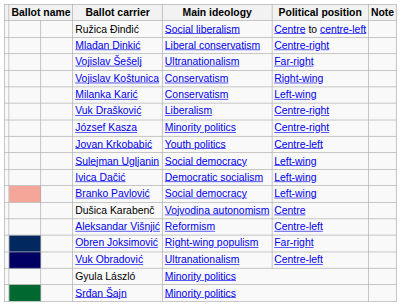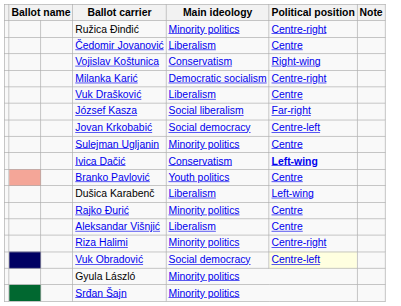(202, 29) Social liberalism -> (204, 29) Minority politics
(320, 29) Centre to centre-left -> (299, 29) Centre-right
- row: (108, 45)
+ row: (119, 45)
- row: (108, 62)
(197, 95) Conservatism -> (218, 78) Democratic socialism
(295, 95) Left-wing -> (299, 78) Centre-right
(302, 111) Centre-right -> (287, 95) Centre
(200, 128) Minority politics -> (206, 111) Social liberalism
(302, 128) Centre-right -> (291, 111) Far-right
(195, 144) Youth politics -> (210, 128) Social democracy
(206, 161) Social democracy -> (204, 144) Minority politics
(295, 161) Left-wing -> (287, 144) Centre
(214, 177) Democratic socialism -> (200, 161) Conservatism
(295, 177) normal -> (295, 161) bold
(206, 194) Social democracy -> (199, 177) Youth politics
(295, 194) Left-wing -> (287, 177) Centre
(217, 210) Vojvodina autonomism -> (192, 194) Liberalism
(290, 210) Centre -> (293, 194) Left-wing
+ row: (102, 210)
(190, 227) Reformism -> (192, 227) Liberalism
(299, 227) Centre-left -> (287, 227) Centre
- row: (117, 243)
+ row: (102, 243)
(202, 260) Ultranationalism -> (210, 260) Social democracy
(299, 260) no background -> (296, 260) lightyellow background
